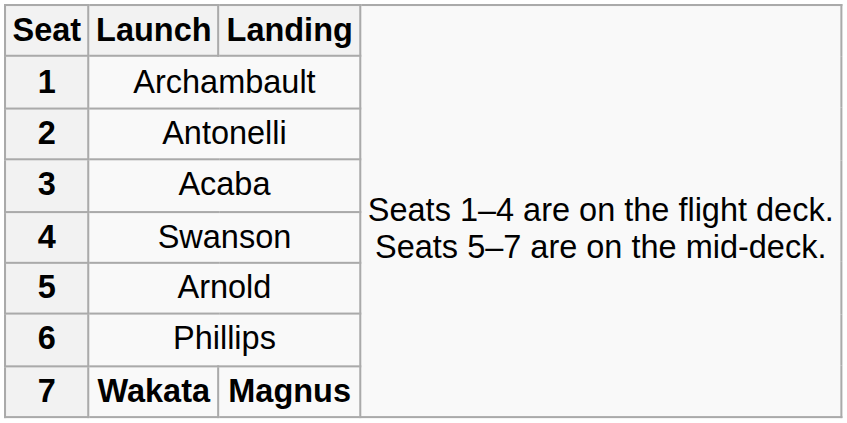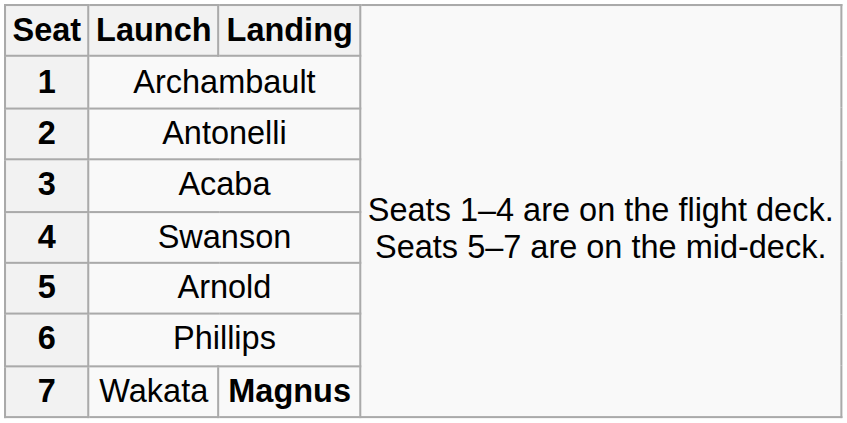(154, 390) bold -> (154, 390) normal
